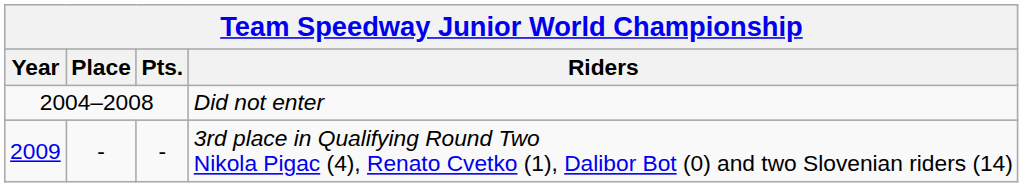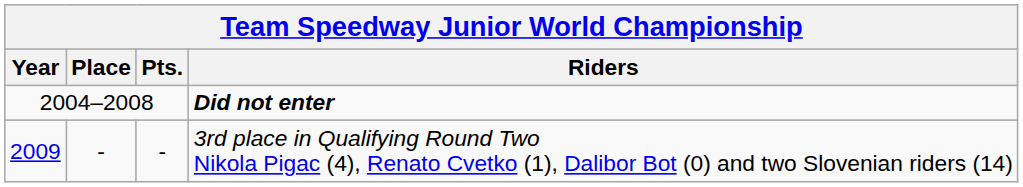(259, 103) normal -> (264, 103) bold
